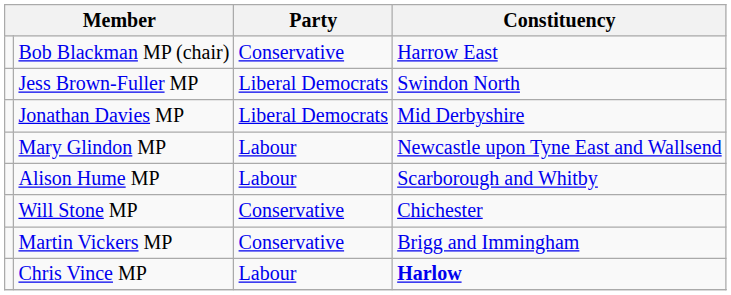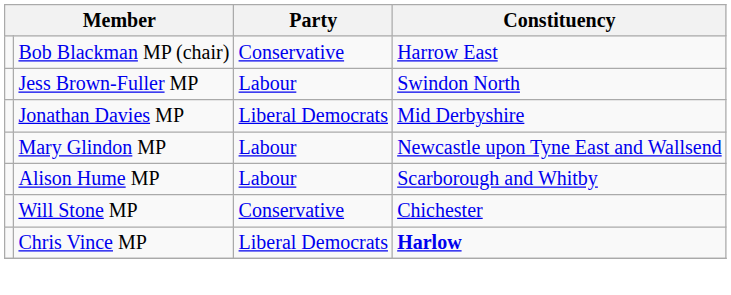(313, 83) Liberal Democrats -> (267, 83) Labour
- row: (95, 242)
(267, 274) Labour -> (313, 242) Liberal Democrats
